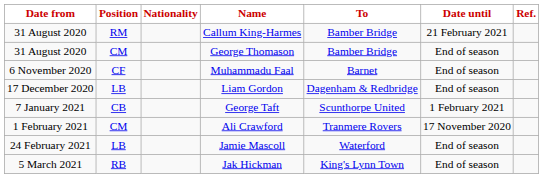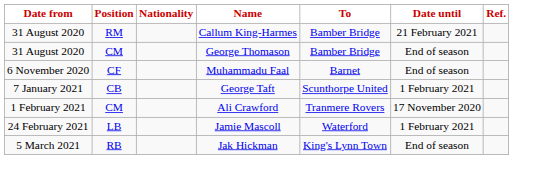- row: (252, 89)
(467, 145) End of season -> (437, 126) 1 February 2021
